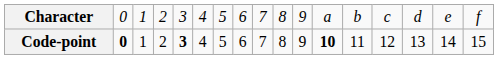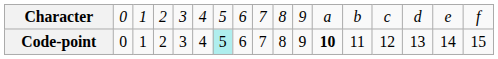(123, 41) bold -> (123, 41) normal
(183, 41) bold -> (183, 41) normal
(223, 41) no background -> (223, 41) paleturquoise background
